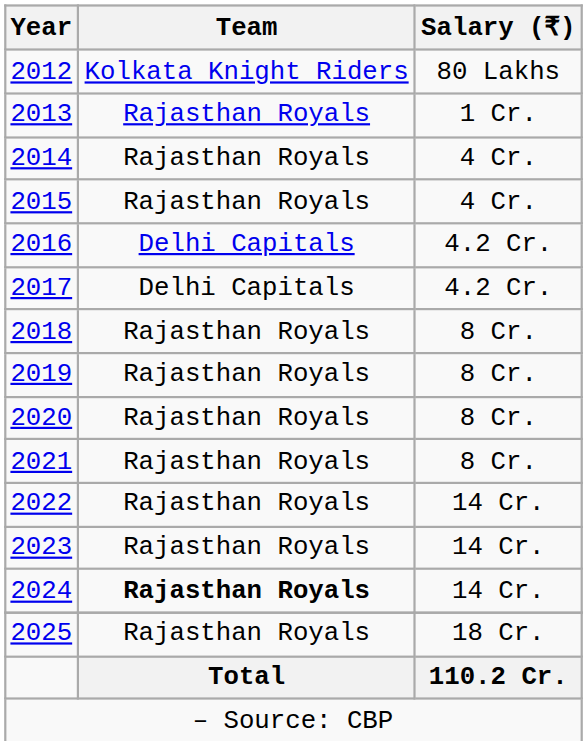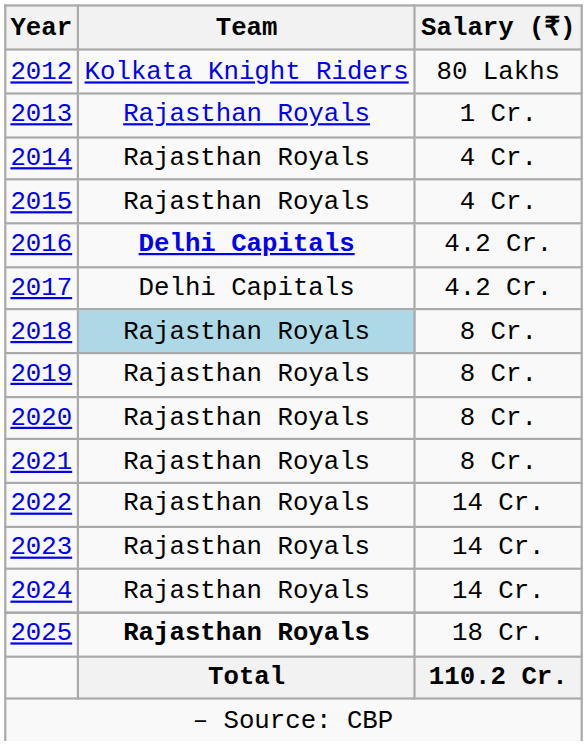(247, 245) normal -> (247, 245) bold
(247, 331) no background -> (247, 331) lightblue background
(247, 591) bold -> (247, 591) normal
(247, 634) normal -> (247, 634) bold
